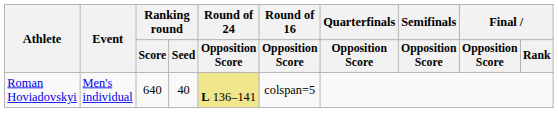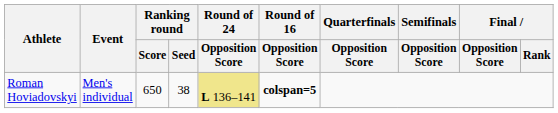(152, 90) 640 -> (152, 90) 650
(184, 90) 40 -> (184, 90) 38
(290, 90) normal -> (290, 90) bold
